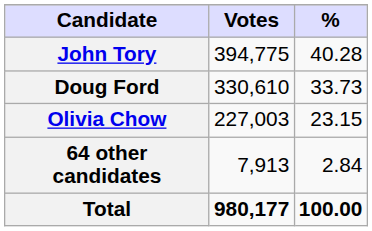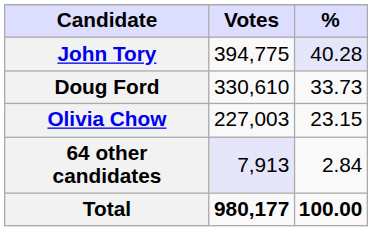(336, 53) no background -> (336, 53) lavender background
(263, 164) no background -> (263, 164) lavender background
